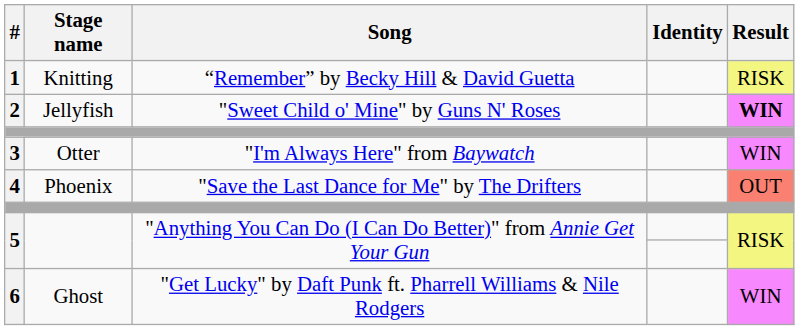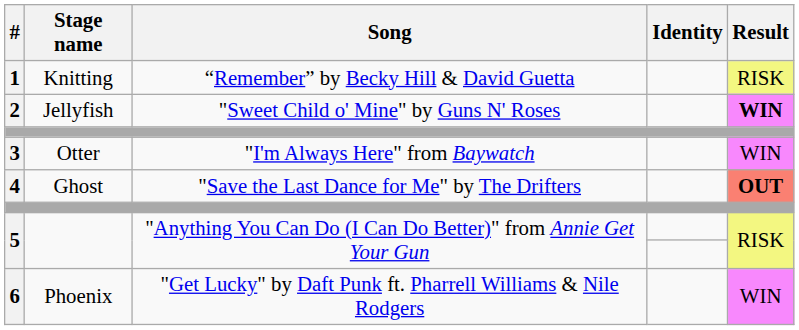(78, 185) Phoenix -> (78, 185) Ghost
(761, 185) normal -> (761, 185) bold
(78, 296) Ghost -> (78, 296) Phoenix
